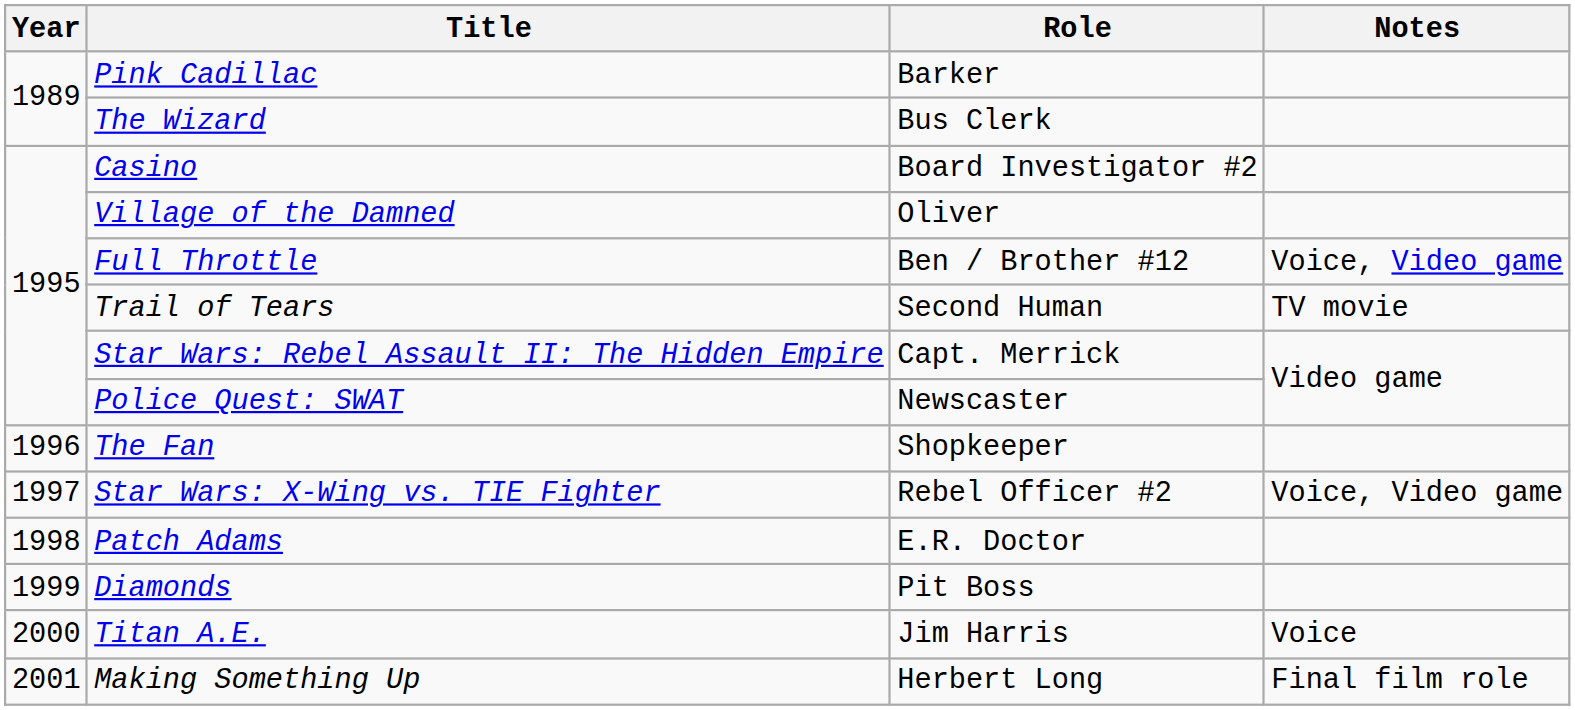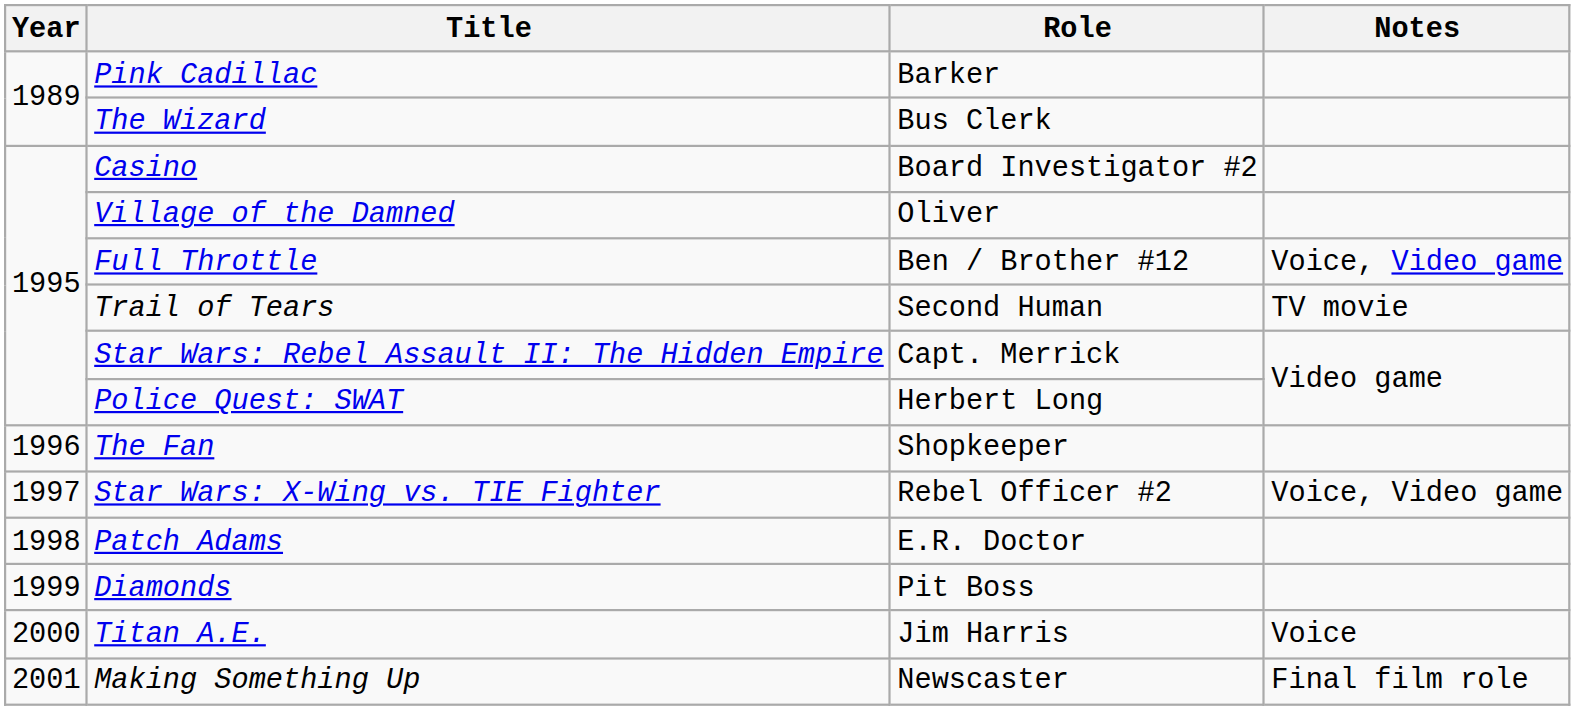(983, 401) Newscaster -> (1000, 401) Herbert Long
(1000, 681) Herbert Long -> (983, 681) Newscaster
